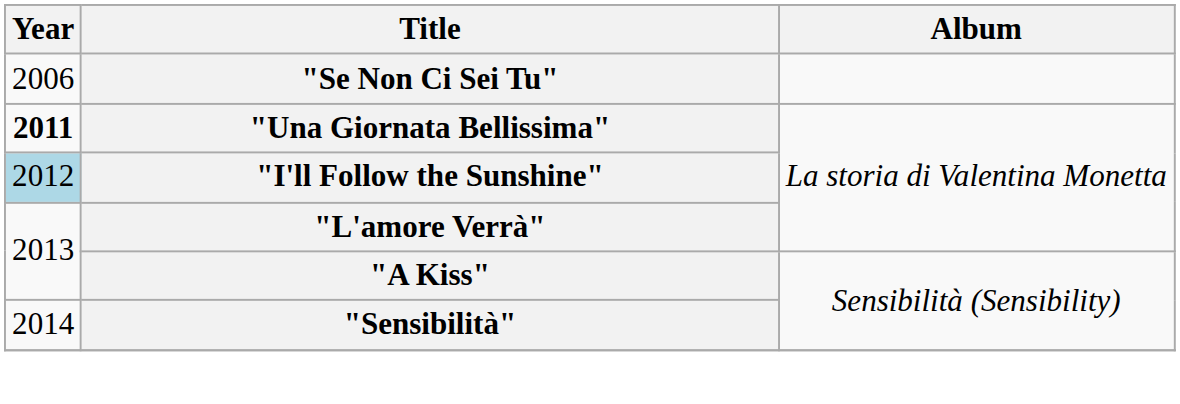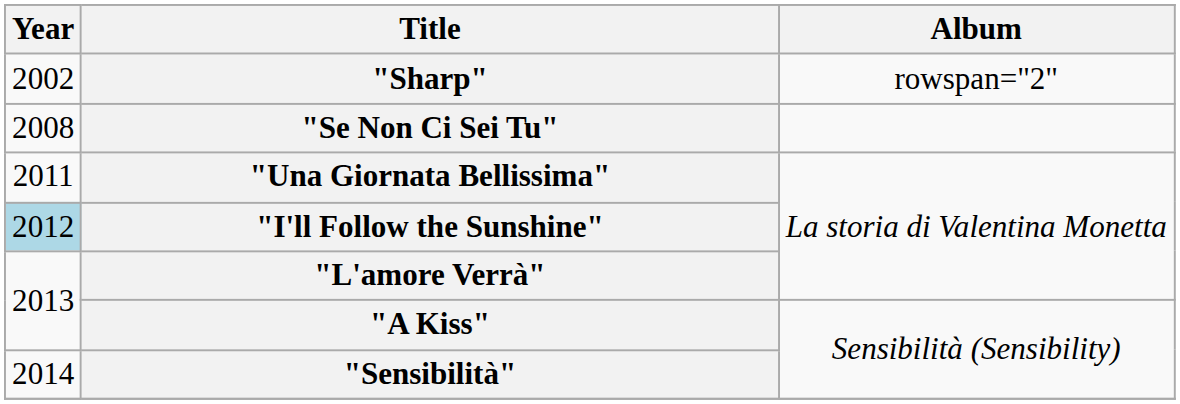+ row: (430, 78)
(43, 78) 2006 -> (43, 127) 2008
(43, 127) bold -> (43, 176) normal
